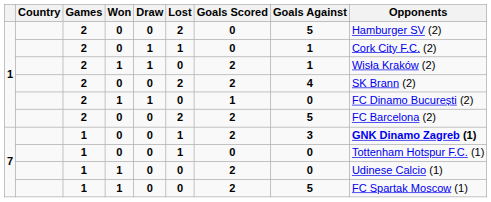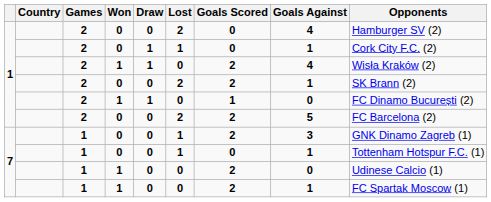(310, 30) 5 -> (310, 30) 4
(310, 65) 1 -> (310, 65) 4
(310, 83) 4 -> (310, 83) 1
(414, 135) bold -> (412, 135) normal
(310, 153) 0 -> (310, 153) 1
(310, 188) 5 -> (310, 188) 1
